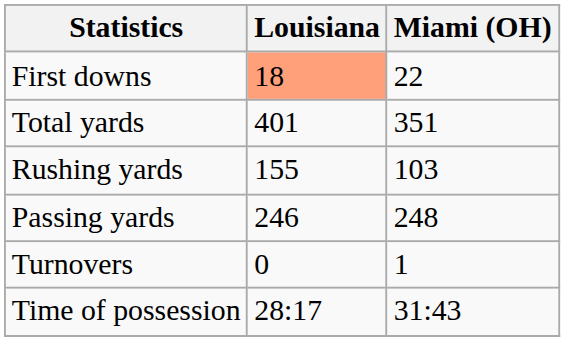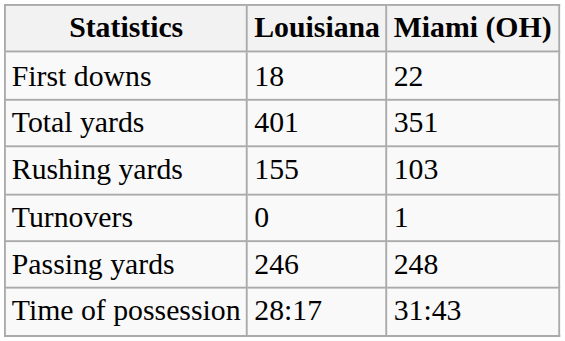(269, 75) lightsalmon background -> (269, 75) no background
rows swapped: (93, 216) <-> (72, 264)
